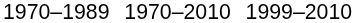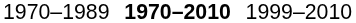(178, 12) normal -> (178, 12) bold
